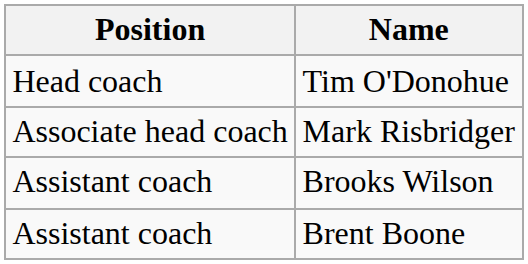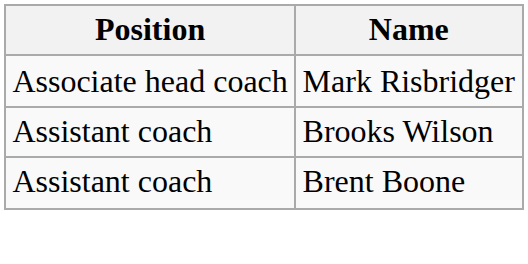- row: (406, 80)
